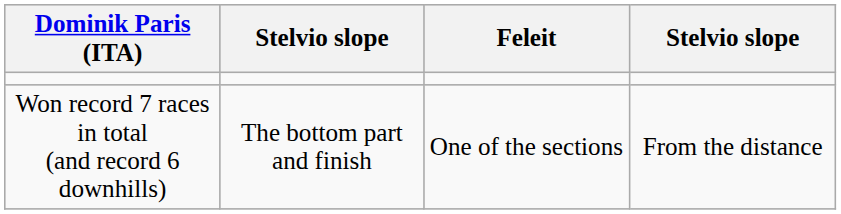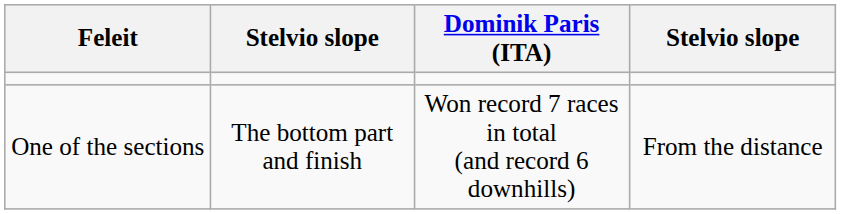columns swapped: (113, 38) <-> (526, 38)
